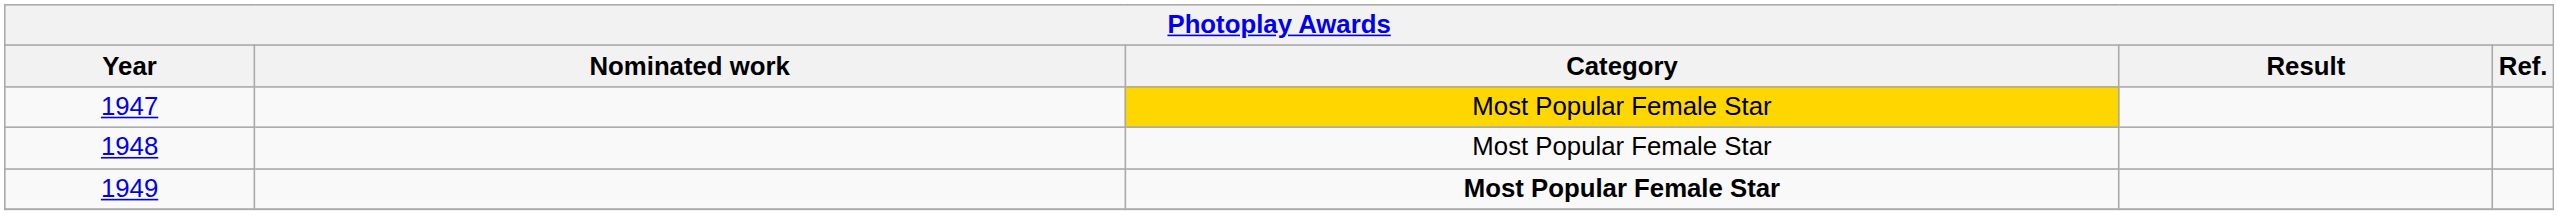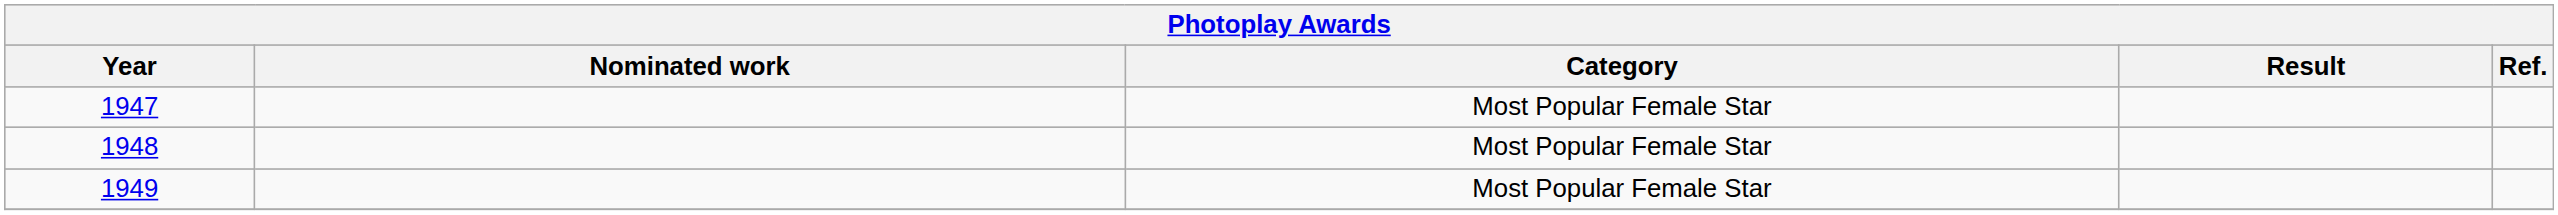(1622, 106) gold background -> (1622, 106) no background
(1622, 188) bold -> (1622, 188) normal
